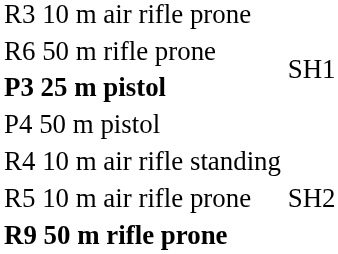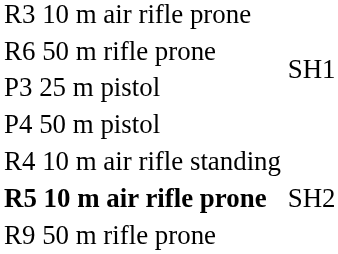(85, 87) bold -> (82, 87) normal
(128, 198) normal -> (135, 198) bold
(116, 235) bold -> (110, 235) normal
